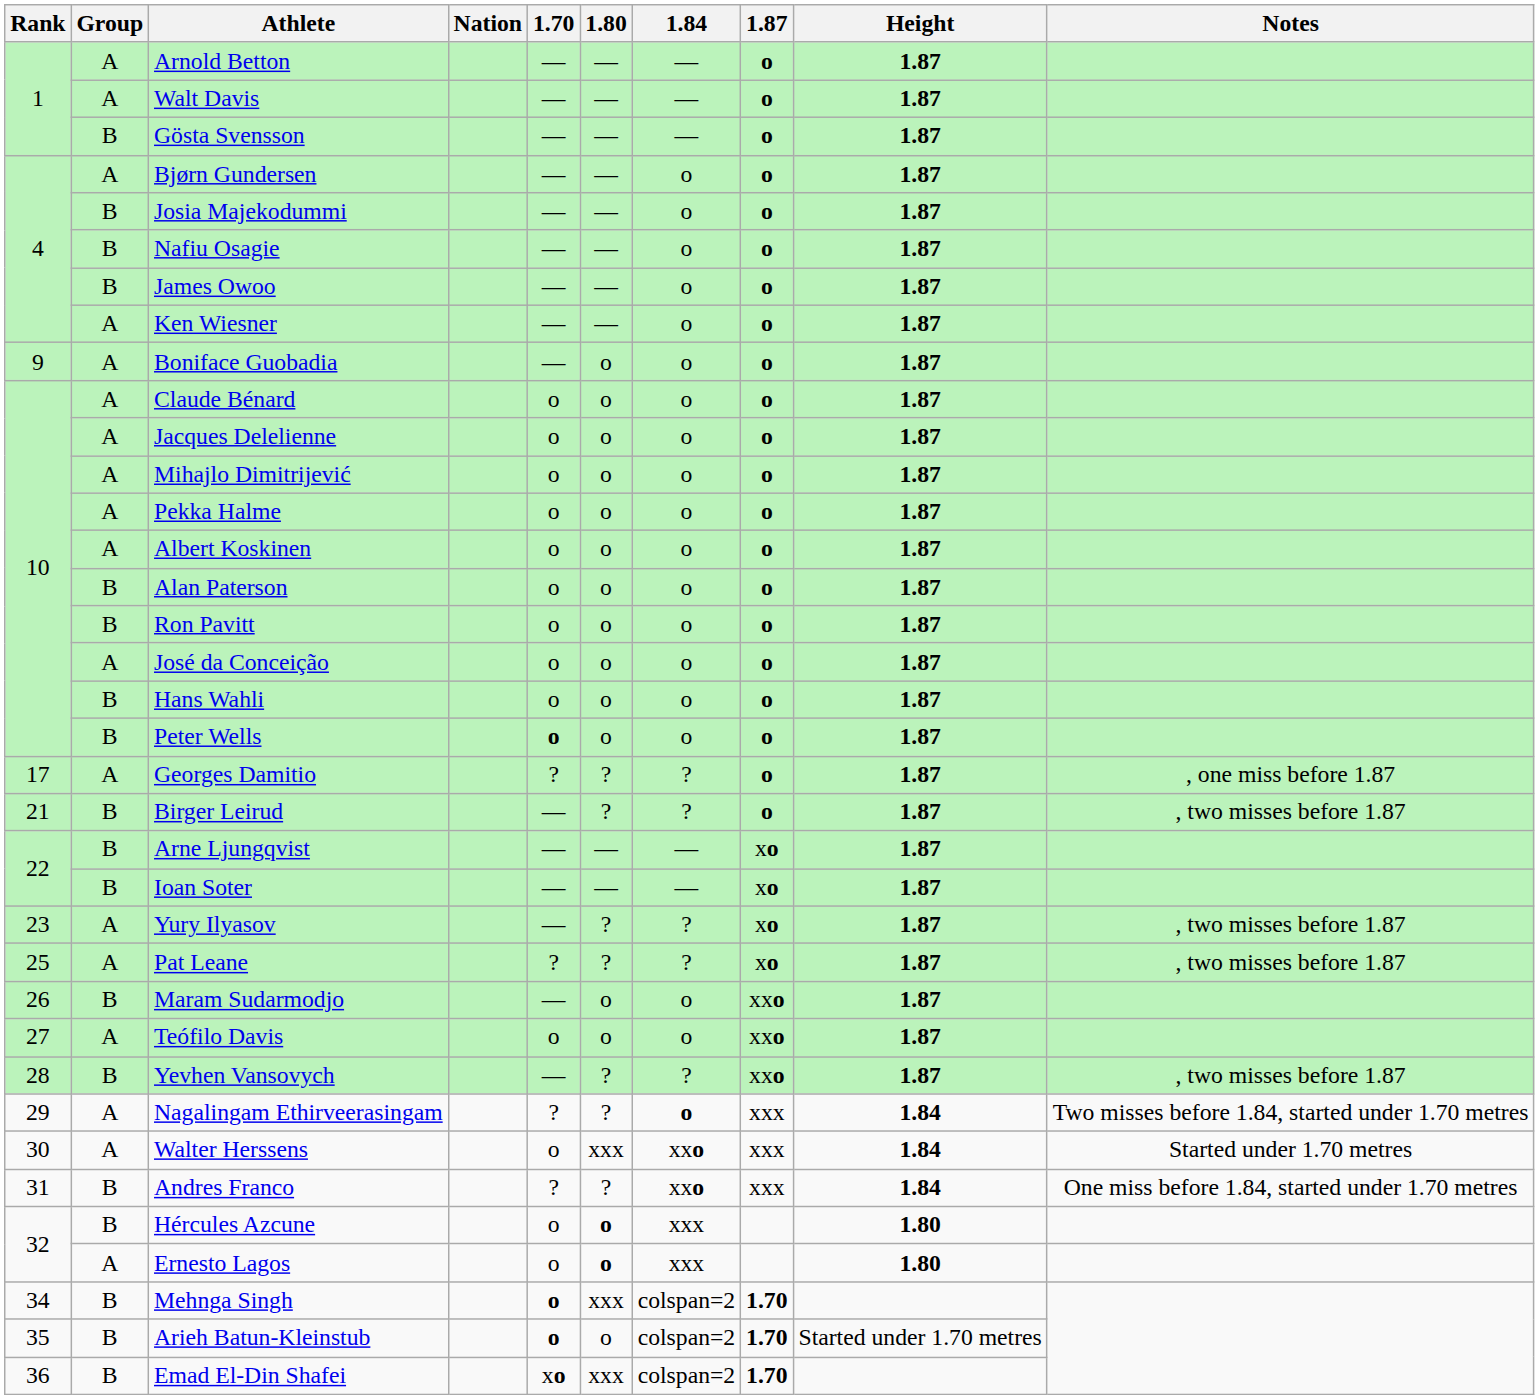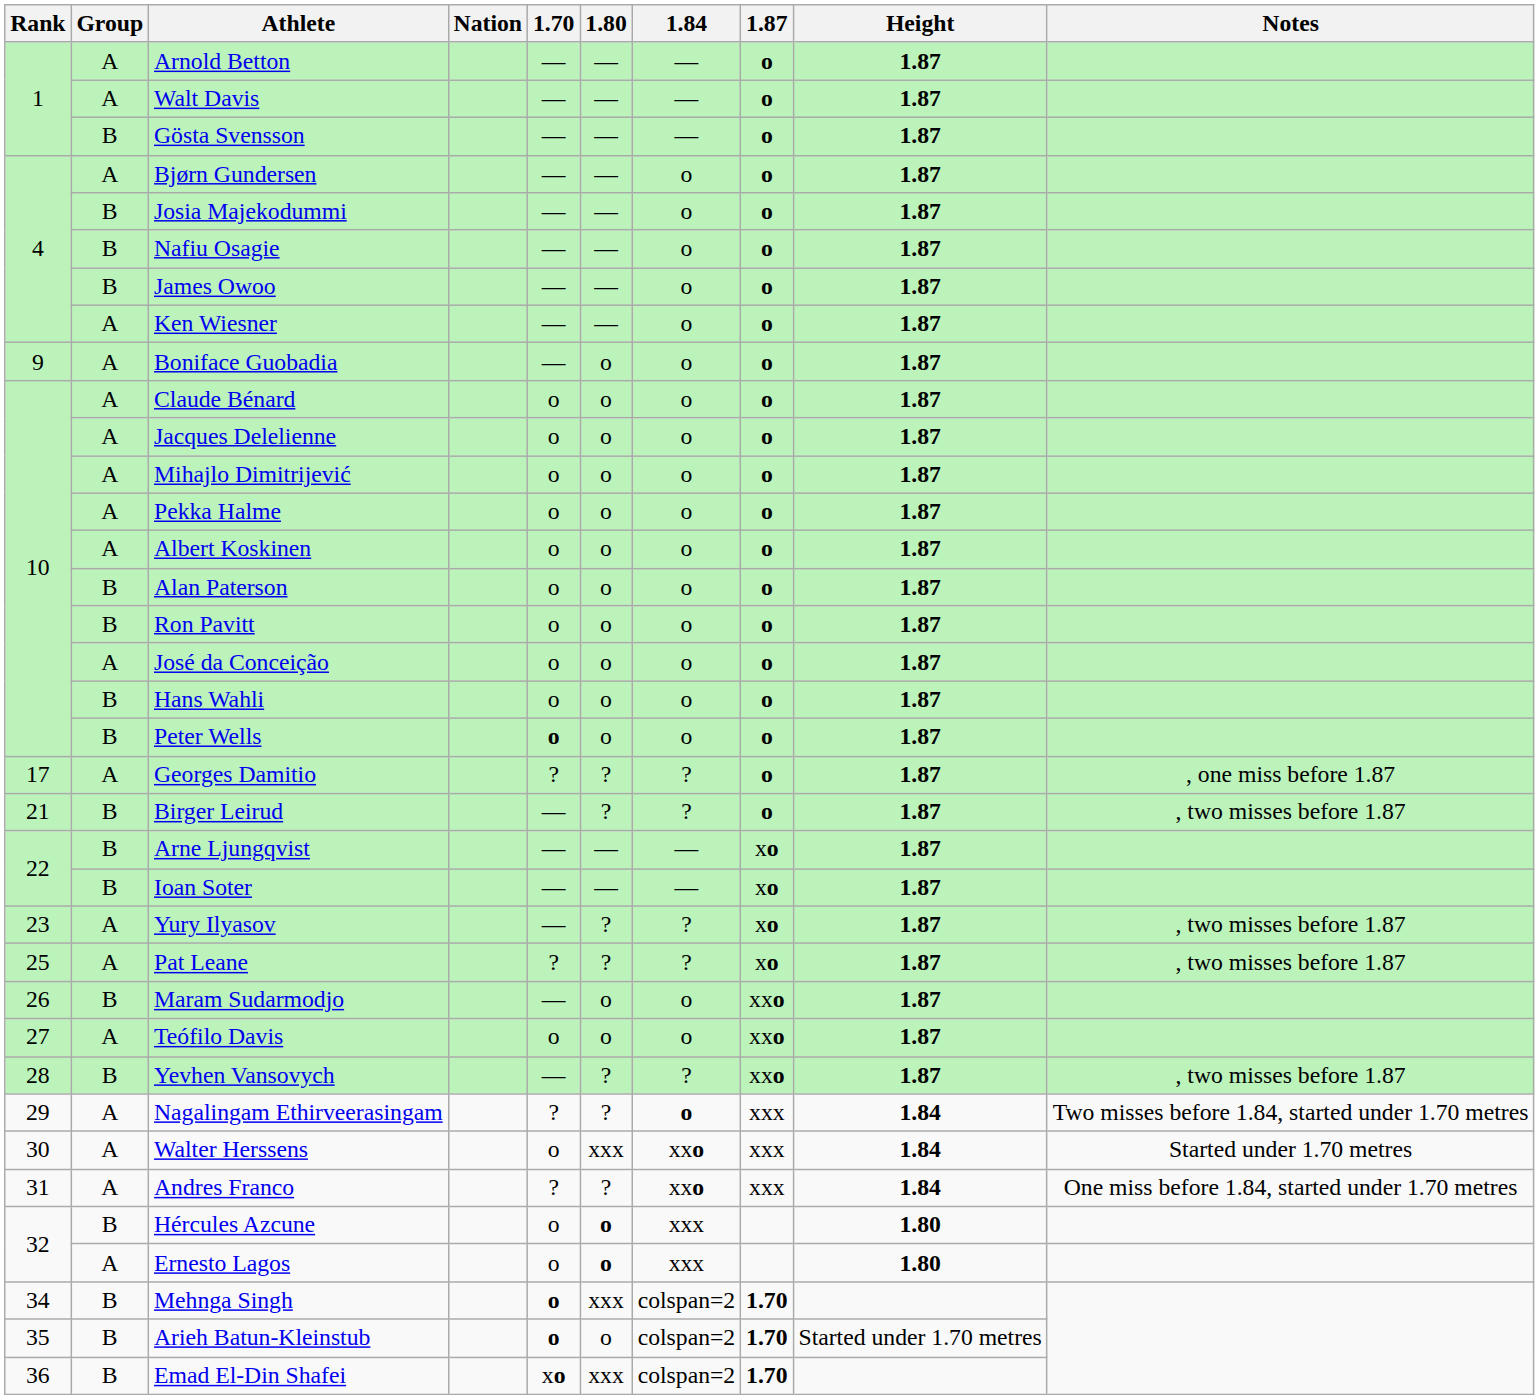(110, 1187) B -> (110, 1187) A
